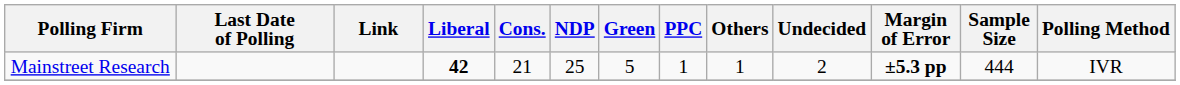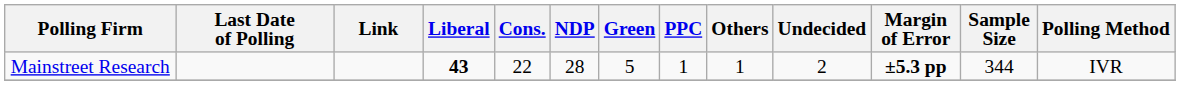(459, 66) 42 -> (459, 66) 43
(522, 66) 21 -> (522, 66) 22
(575, 66) 25 -> (575, 66) 28
(999, 66) 444 -> (999, 66) 344
